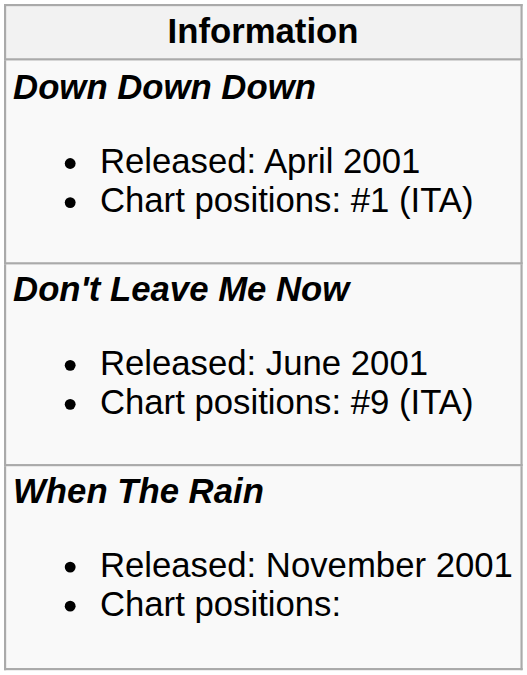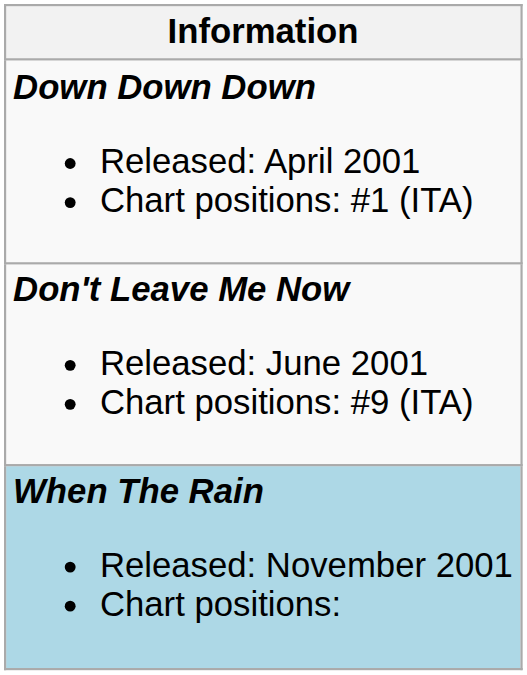(263, 549) no background -> (263, 549) lightblue background
